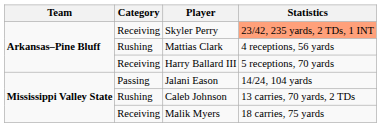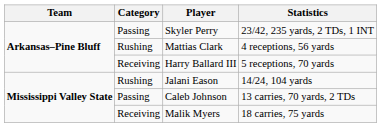(139, 30) Receiving -> (133, 30) Passing
(308, 30) lightsalmon background -> (308, 30) no background
(133, 80) Passing -> (135, 80) Rushing
(135, 97) Rushing -> (133, 97) Passing
